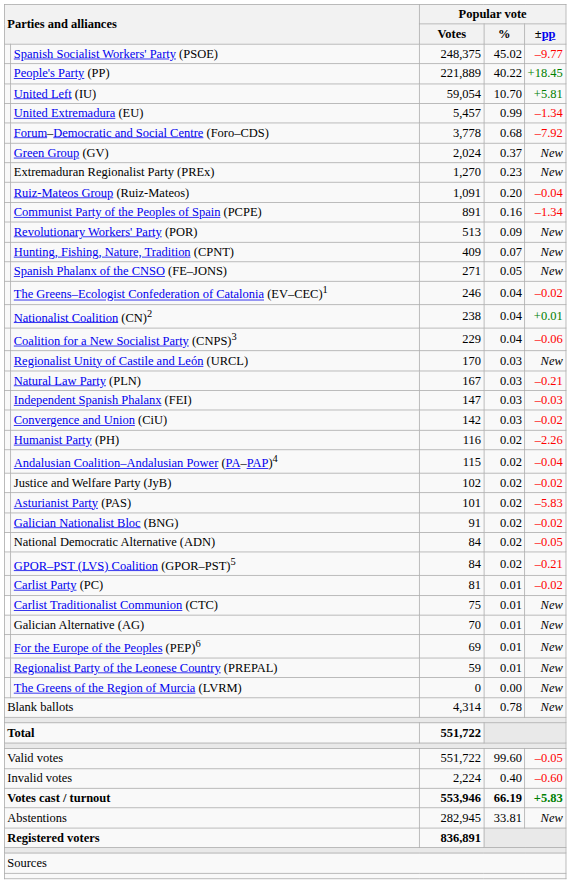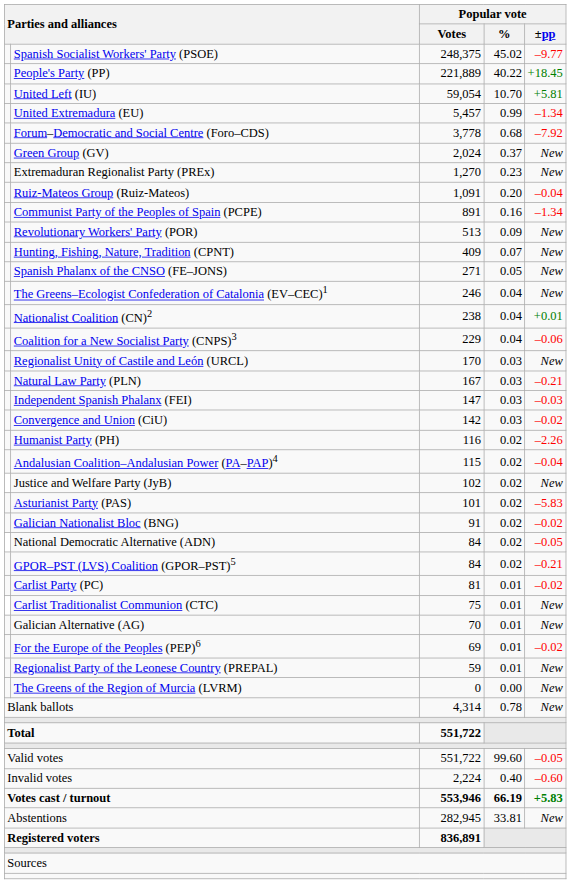(549, 293) –0.02 -> (552, 293) New
(549, 483) –0.02 -> (552, 483) New
(552, 646) New -> (549, 646) –0.02
